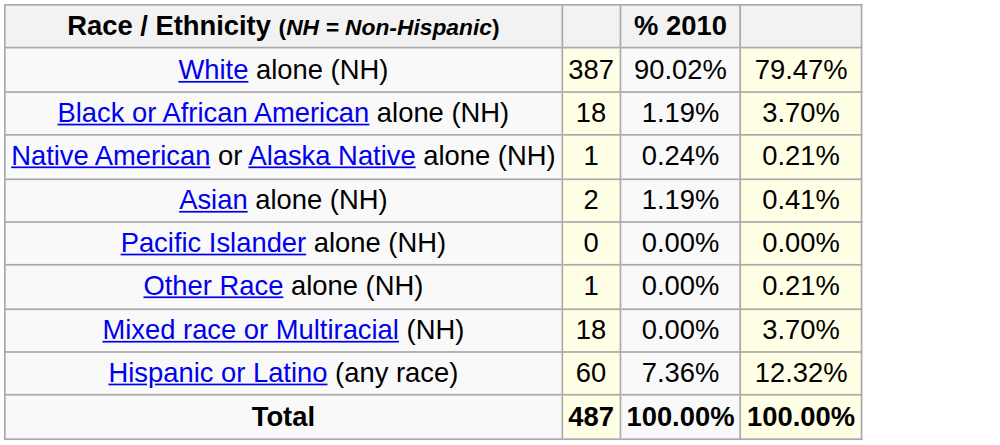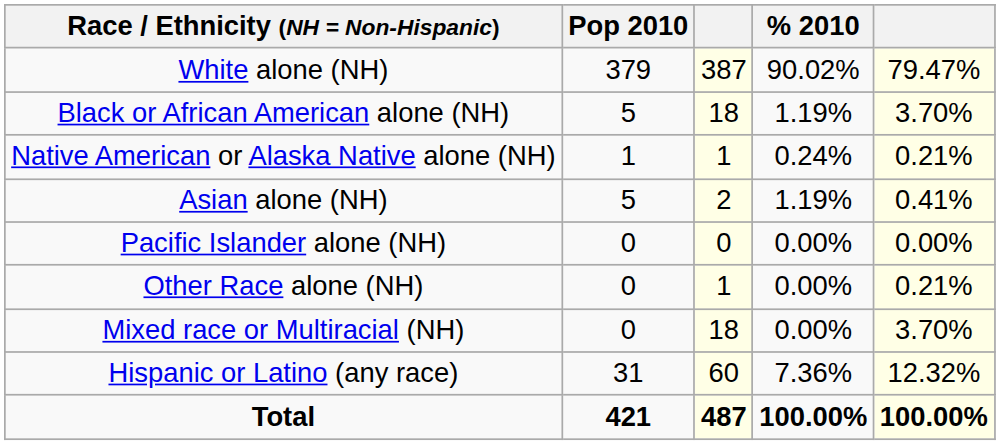+ column: (628, 26)
